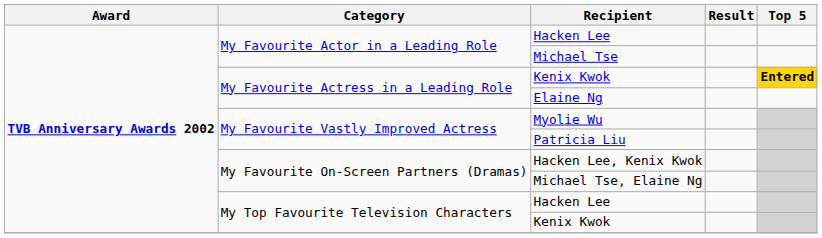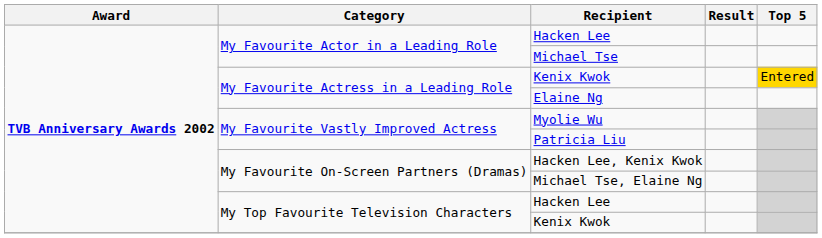(787, 77) bold -> (787, 77) normal
